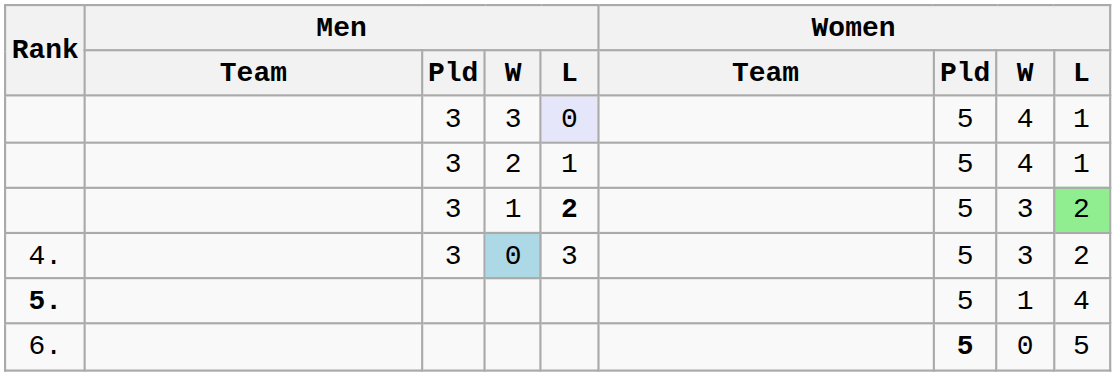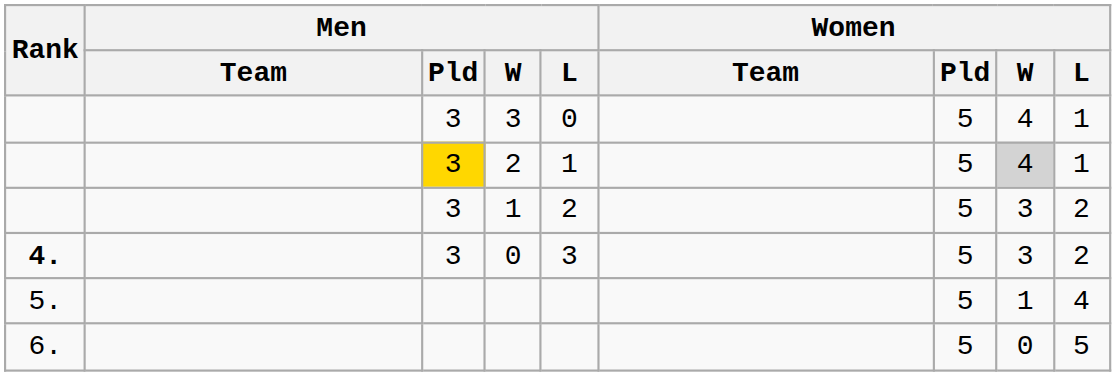(569, 119) lavender background -> (569, 119) no background
(453, 165) no background -> (453, 165) gold background
(1025, 165) no background -> (1025, 165) lightgrey background
(569, 210) bold -> (569, 210) normal
(1081, 210) lightgreen background -> (1081, 210) no background
(45, 256) normal -> (45, 256) bold
(513, 256) lightblue background -> (513, 256) no background
(45, 301) bold -> (45, 301) normal
(965, 347) bold -> (965, 347) normal
